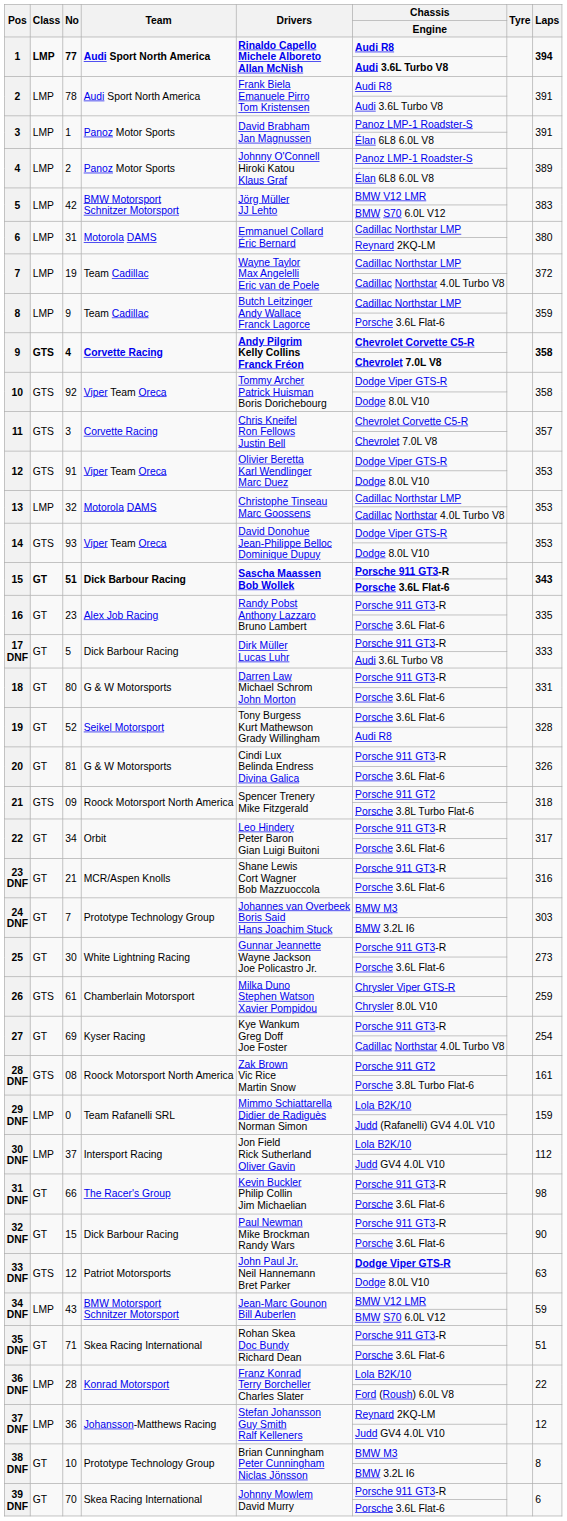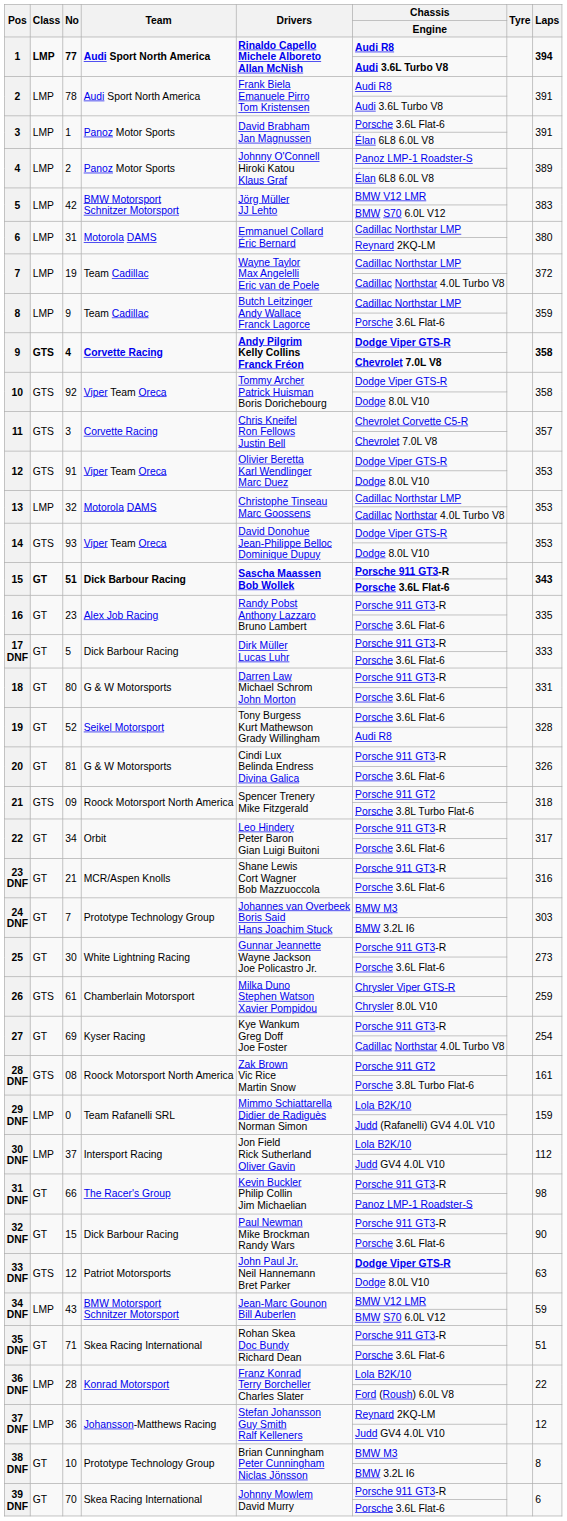(414, 124) Panoz LMP-1 Roadster-S -> (400, 124) Porsche 3.6L Flat-6
(415, 343) Chevrolet Corvette C5-R -> (403, 343) Dodge Viper GTS-R
(399, 660) Audi 3.6L Turbo V8 -> (400, 660) Porsche 3.6L Flat-6
(400, 1204) Porsche 3.6L Flat-6 -> (414, 1204) Panoz LMP-1 Roadster-S
